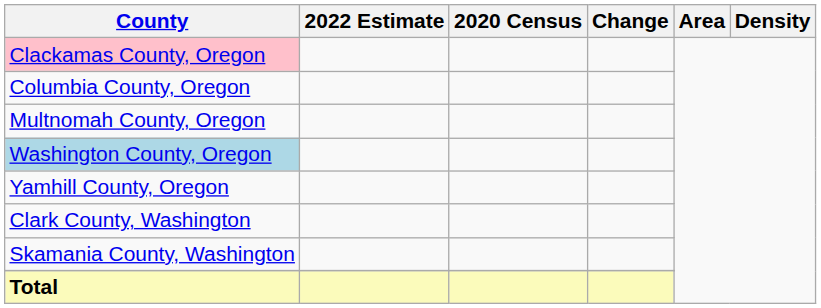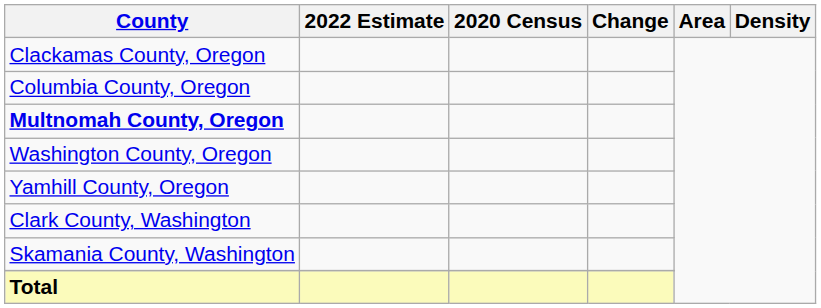(137, 54) pink background -> (137, 54) no background
(137, 120) normal -> (147, 120) bold
(141, 154) lightblue background -> (141, 154) no background
